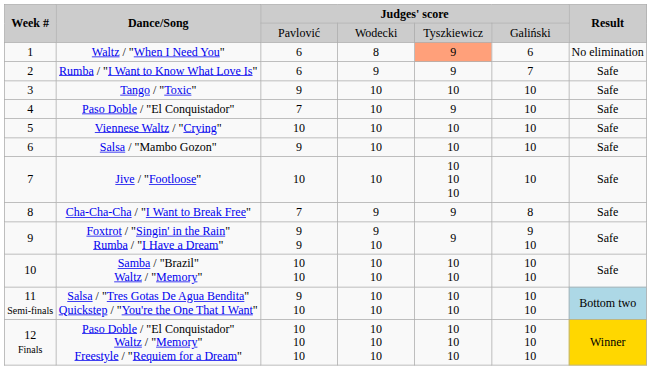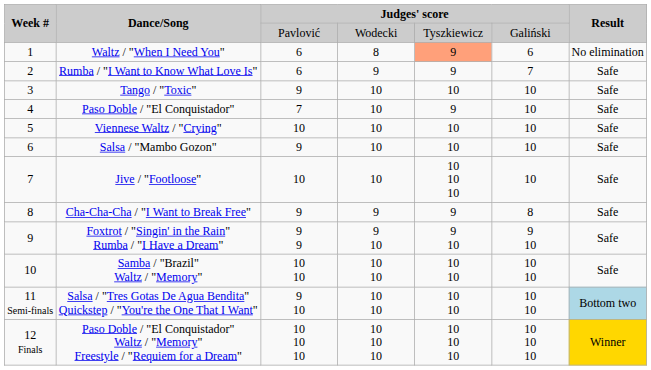(299, 212) 7 -> (299, 212) 9
(453, 238) 9 -> (453, 238) 9 10
